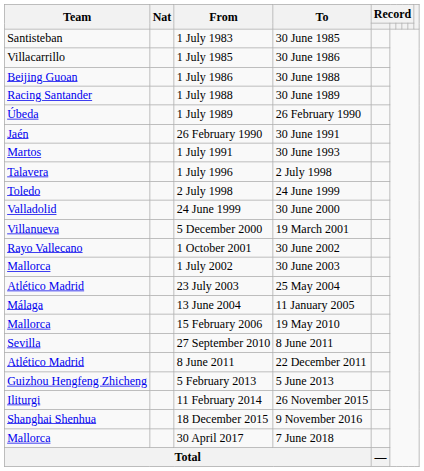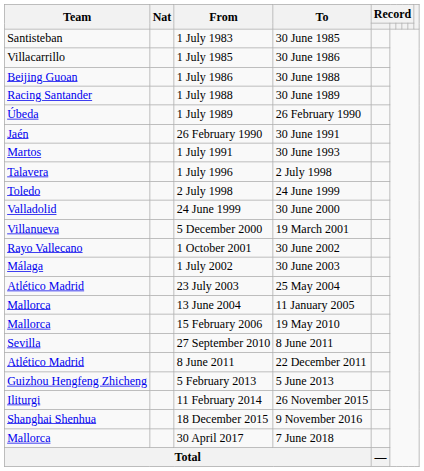(29, 266) Mallorca -> (25, 266) Málaga
(25, 305) Málaga -> (29, 305) Mallorca
